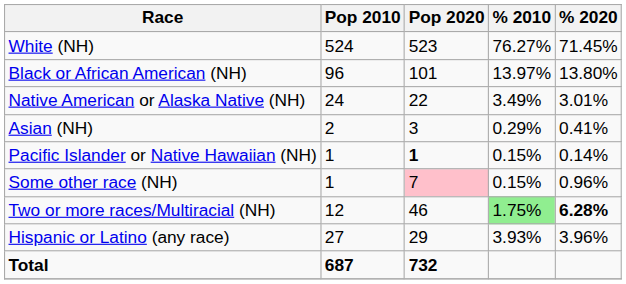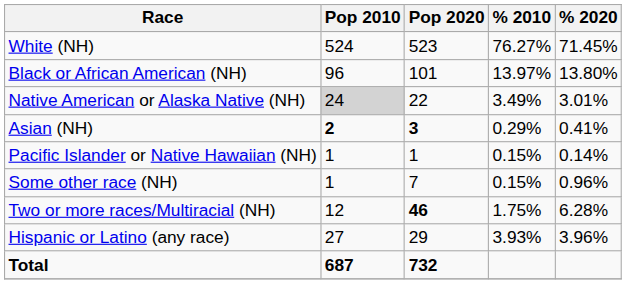(334, 100) no background -> (334, 100) lightgrey background
(330, 127) normal -> (330, 127) bold
(413, 127) normal -> (413, 127) bold
(413, 155) bold -> (413, 155) normal
(413, 182) pink background -> (413, 182) no background
(418, 210) normal -> (418, 210) bold
(517, 210) lightgreen background -> (517, 210) no background
(584, 210) bold -> (584, 210) normal
